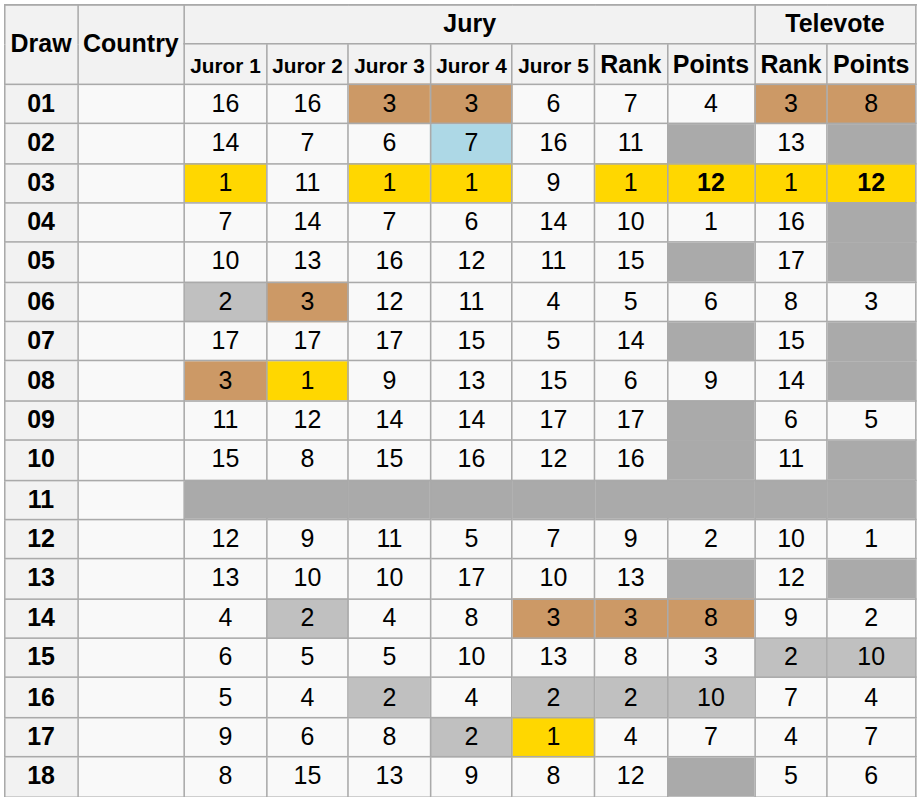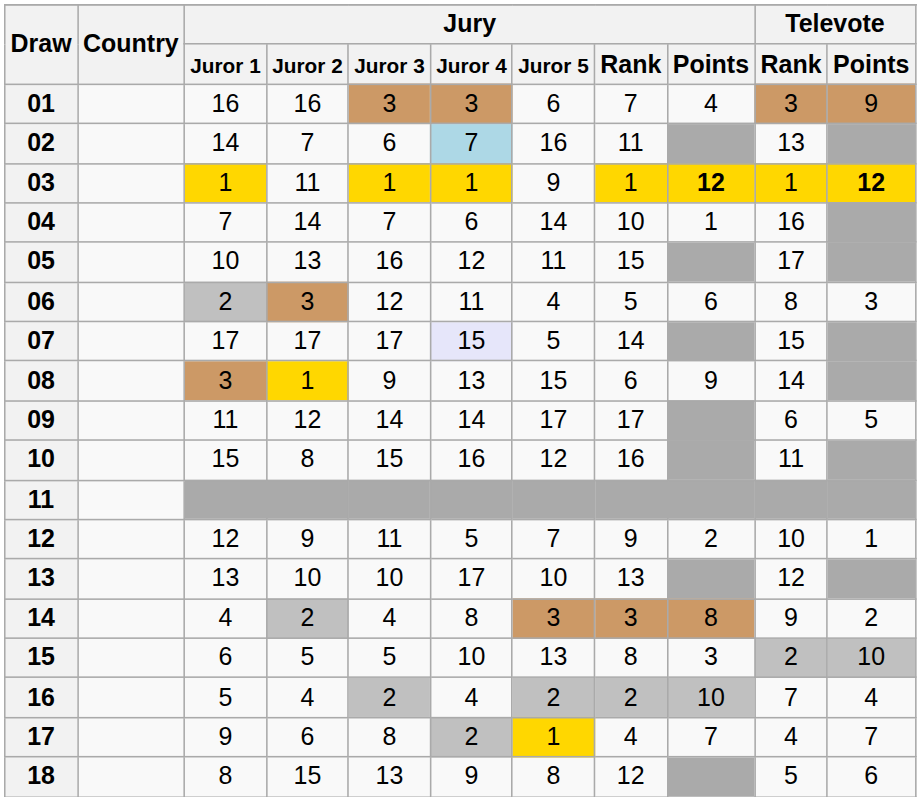(871, 103) 8 -> (871, 103) 9
(471, 340) no background -> (471, 340) lavender background
